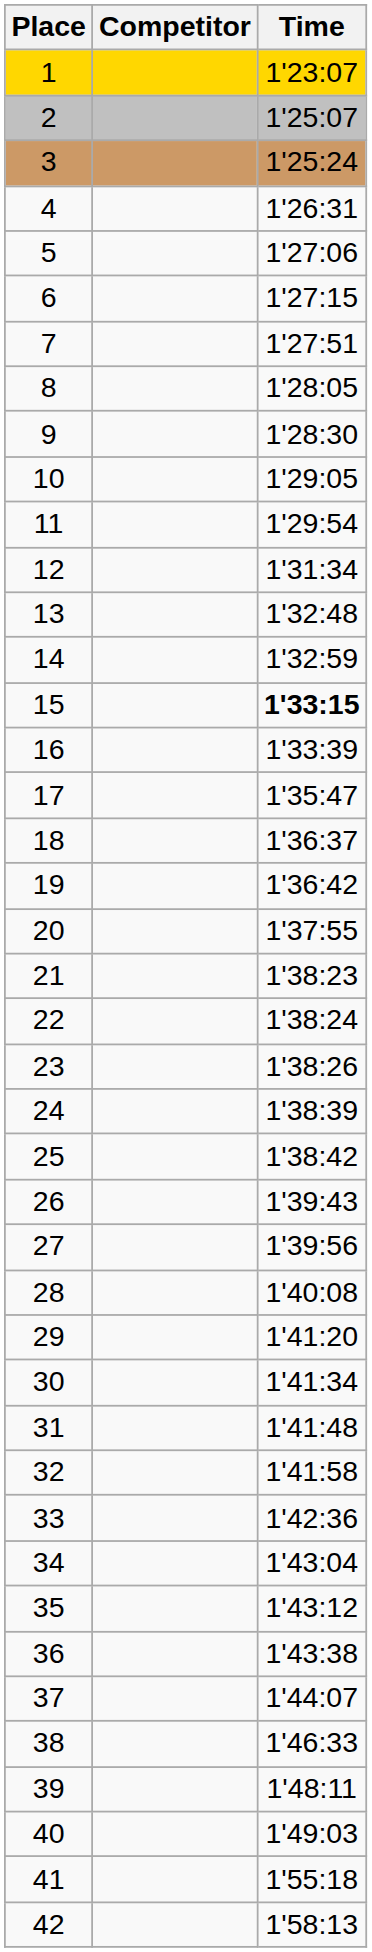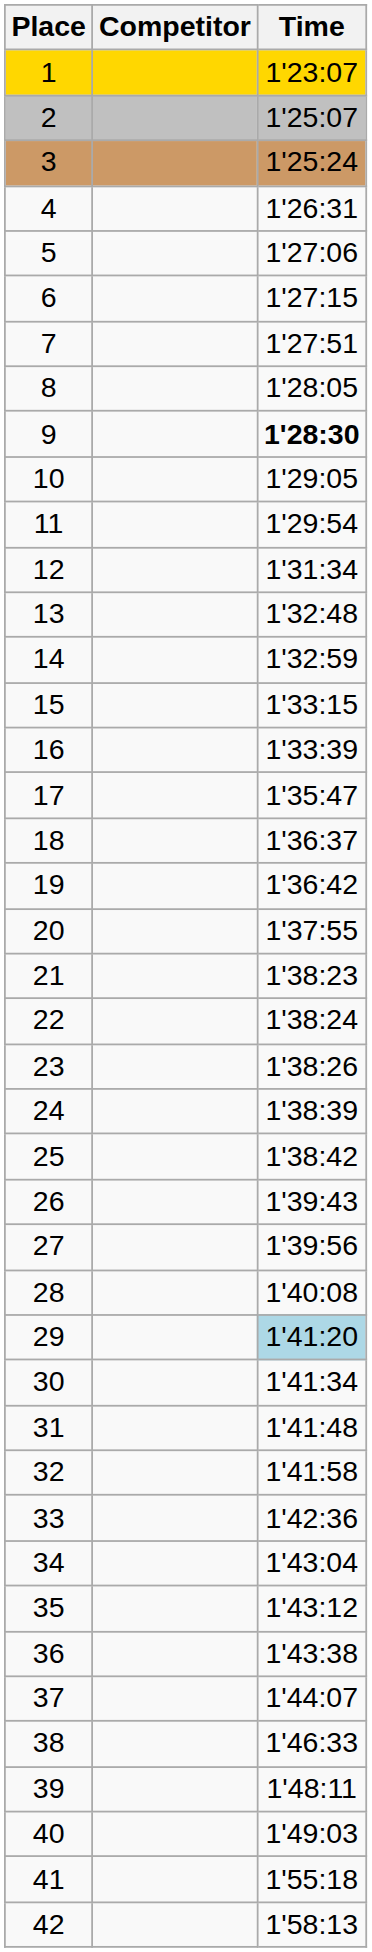(312, 433) normal -> (312, 433) bold
(312, 704) bold -> (312, 704) normal
(312, 1336) no background -> (312, 1336) lightblue background
